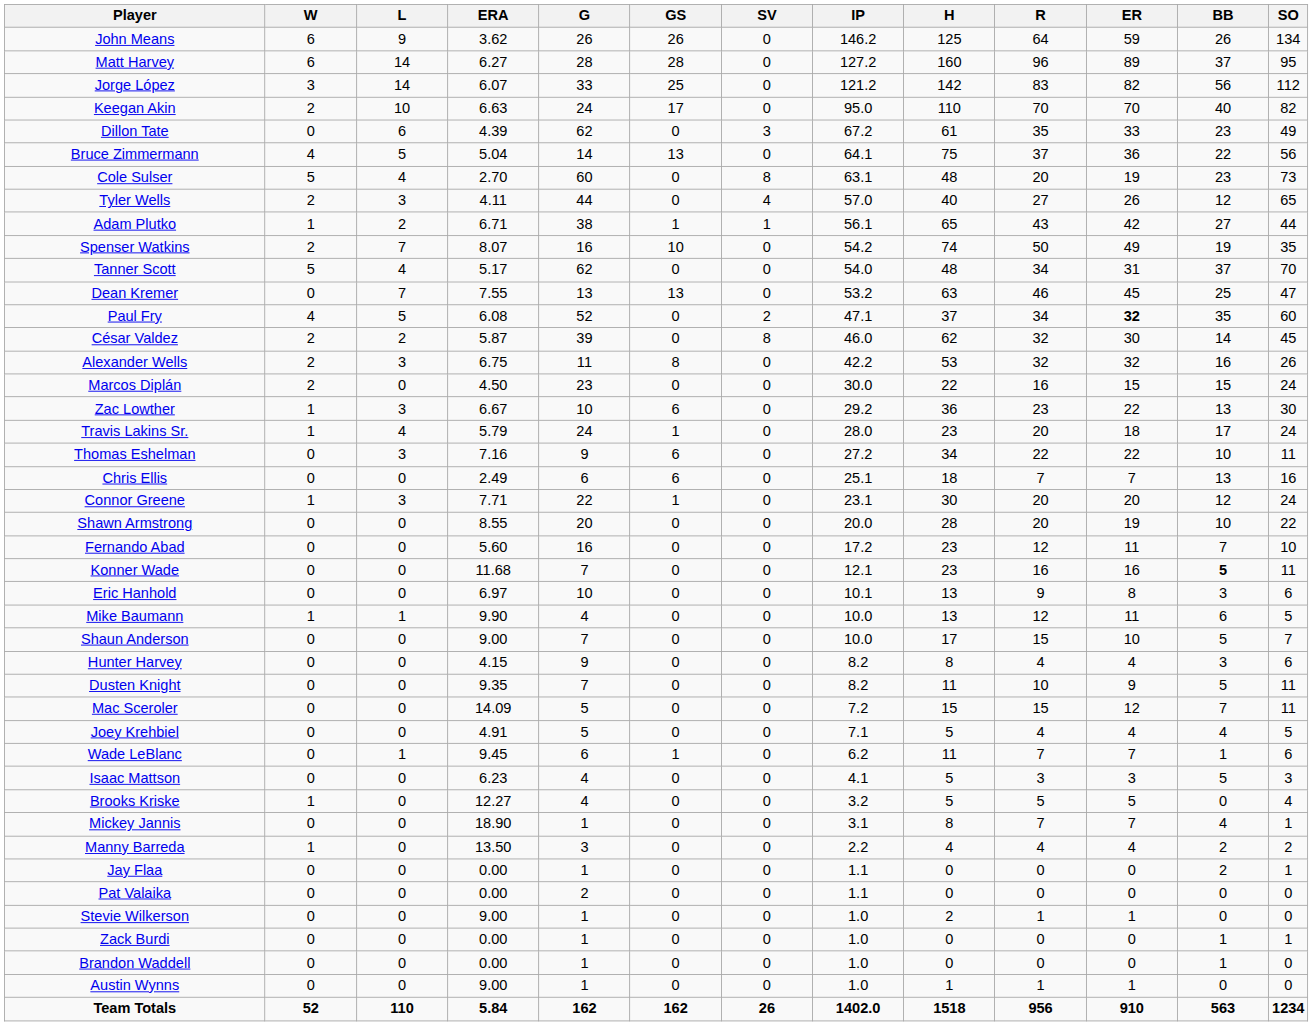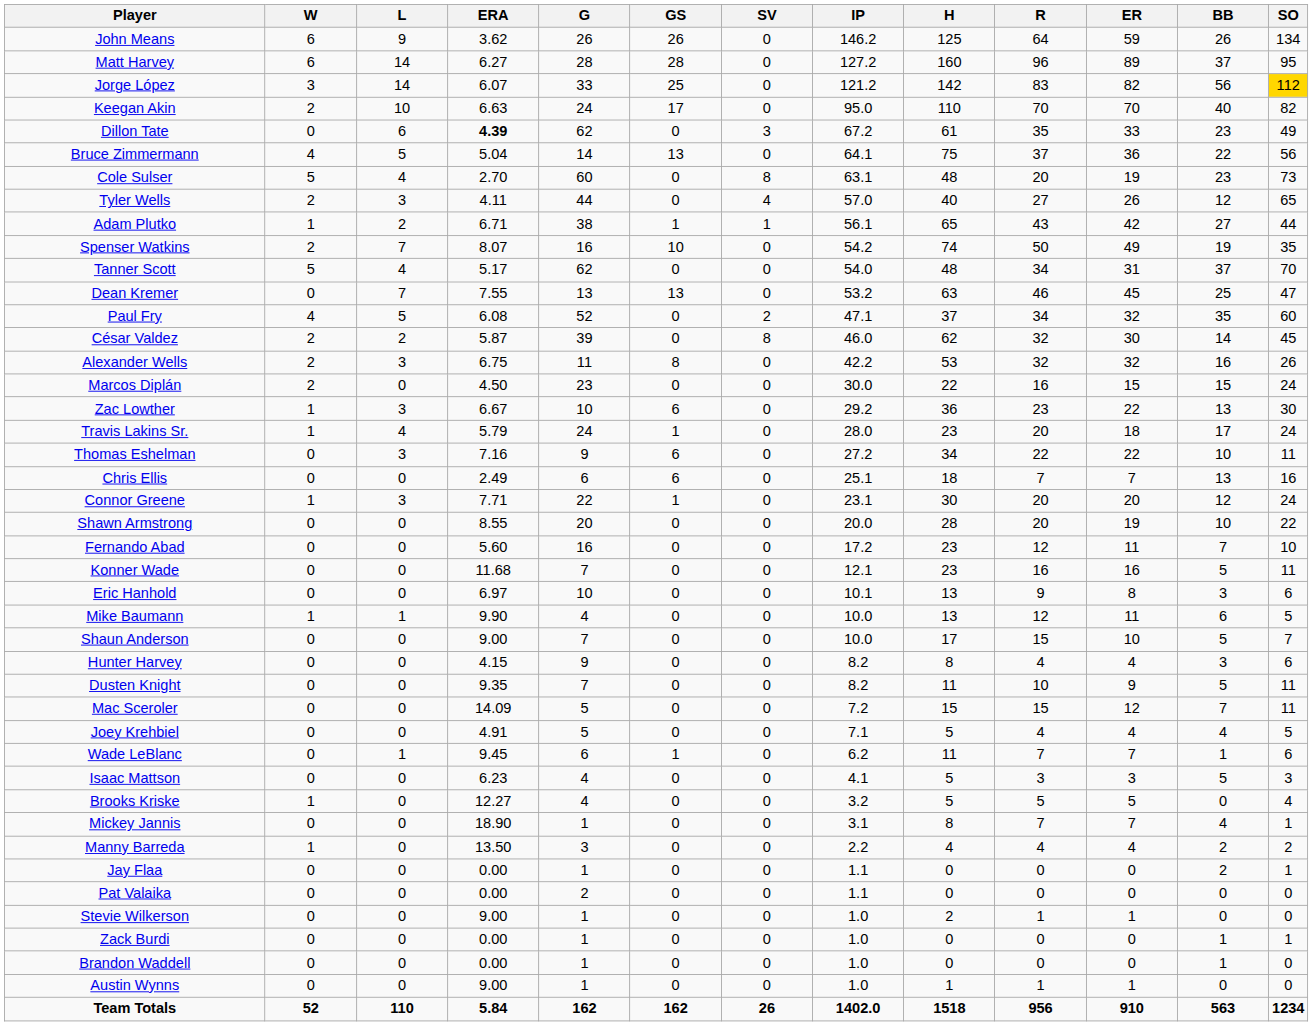(1288, 85) no background -> (1288, 85) gold background
(493, 131) normal -> (493, 131) bold
(1132, 316) bold -> (1132, 316) normal
(1223, 570) bold -> (1223, 570) normal
